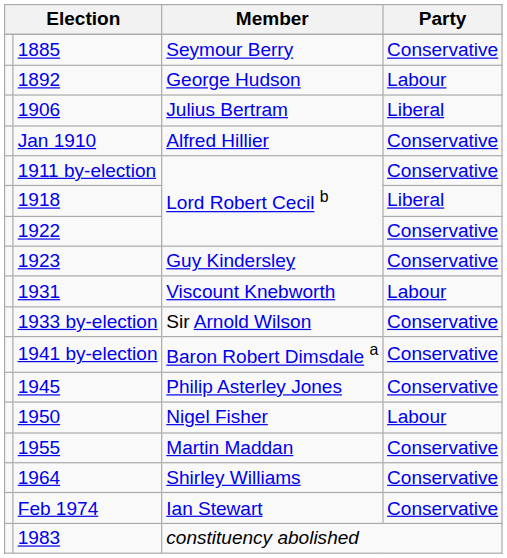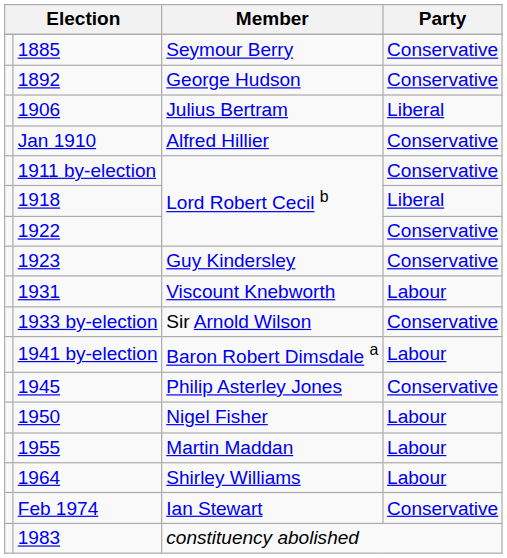(417, 79) Labour -> (443, 79) Conservative
(443, 354) Conservative -> (417, 354) Labour
(443, 447) Conservative -> (417, 447) Labour
(443, 477) Conservative -> (417, 477) Labour
